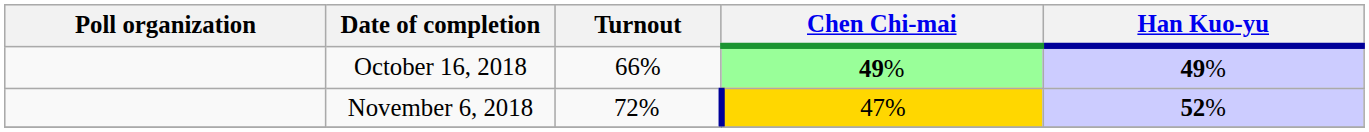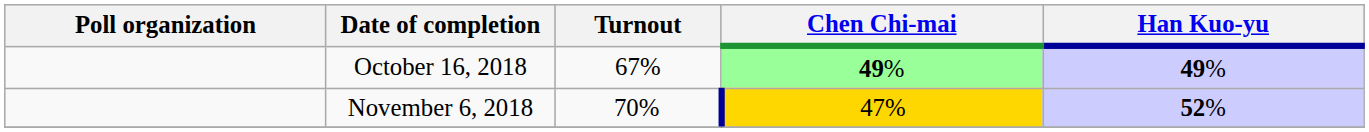(638, 66) 66% -> (638, 66) 67%
(637, 107) 72% -> (637, 107) 70%
